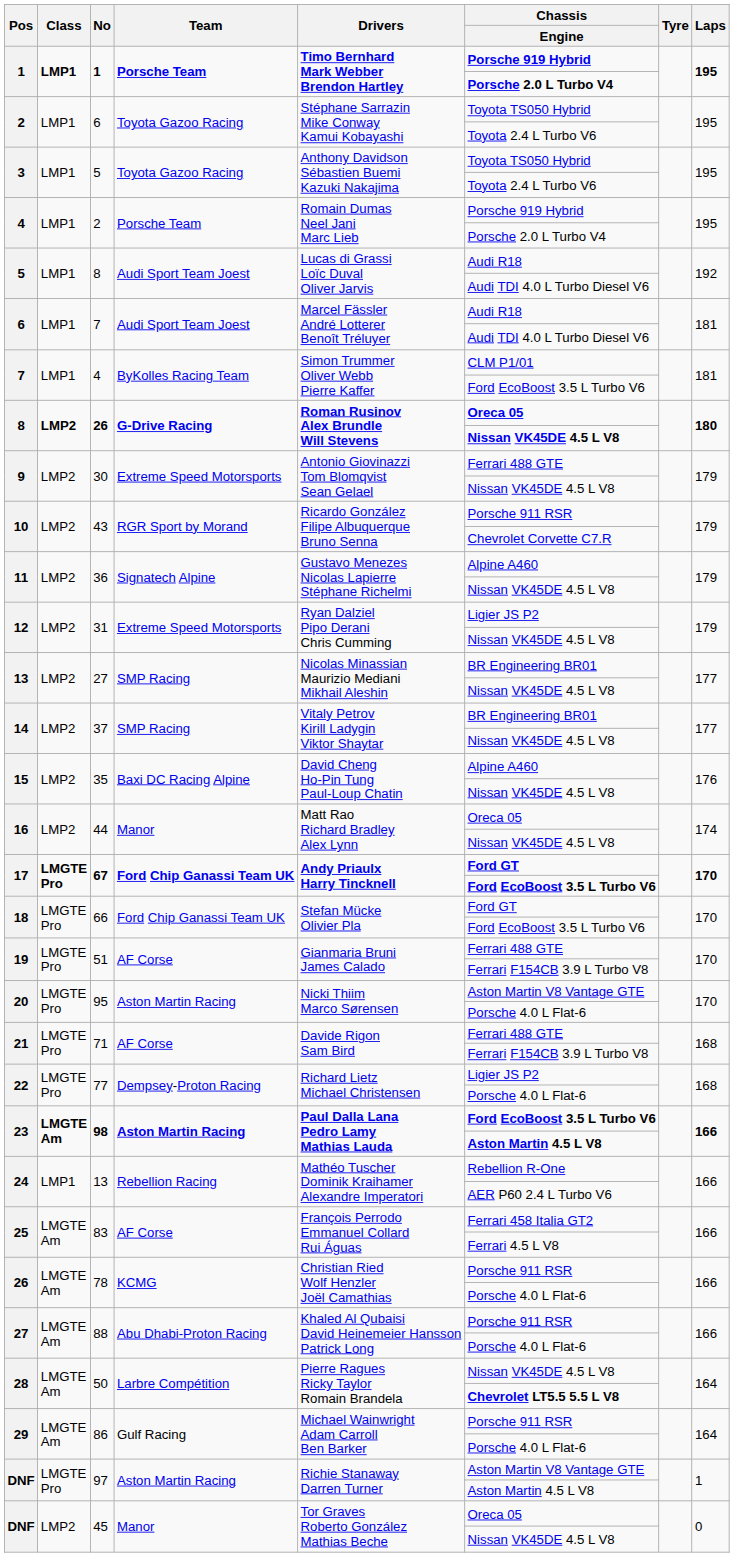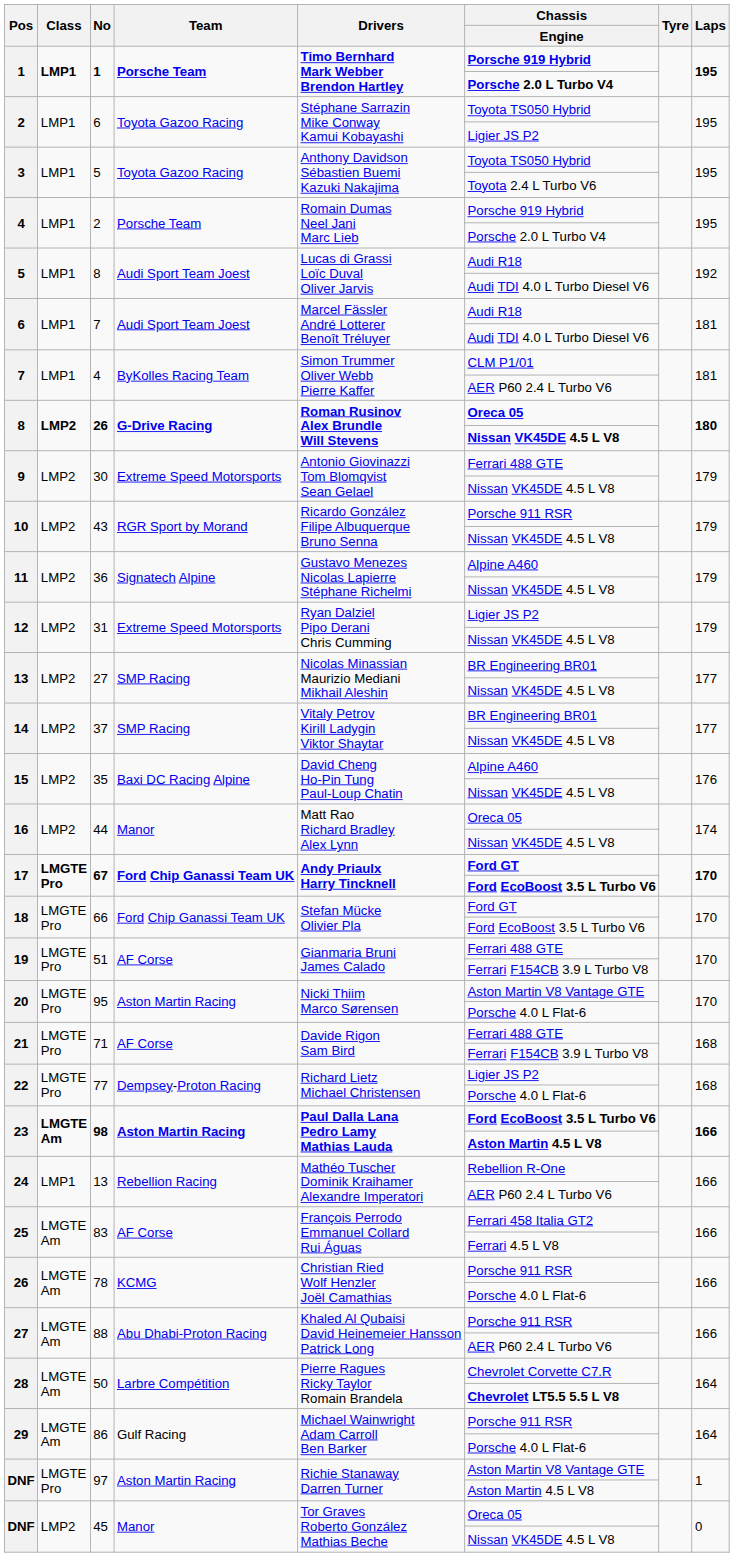(532, 135) Toyota 2.4 L Turbo V6 -> (503, 135) Ligier JS P2
(556, 387) Ford EcoBoost 3.5 L Turbo V6 -> (540, 387) AER P60 2.4 L Turbo V6
(540, 539) Chevrolet Corvette C7.R -> (541, 539) Nissan VK45DE 4.5 L V8
(527, 1346) Porsche 4.0 L Flat-6 -> (540, 1346) AER P60 2.4 L Turbo V6
(541, 1371) Nissan VK45DE 4.5 L V8 -> (540, 1371) Chevrolet Corvette C7.R
